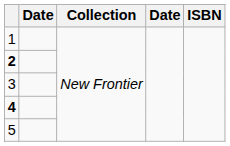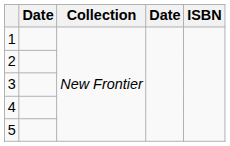(12, 61) bold -> (12, 61) normal
(12, 107) bold -> (12, 107) normal
